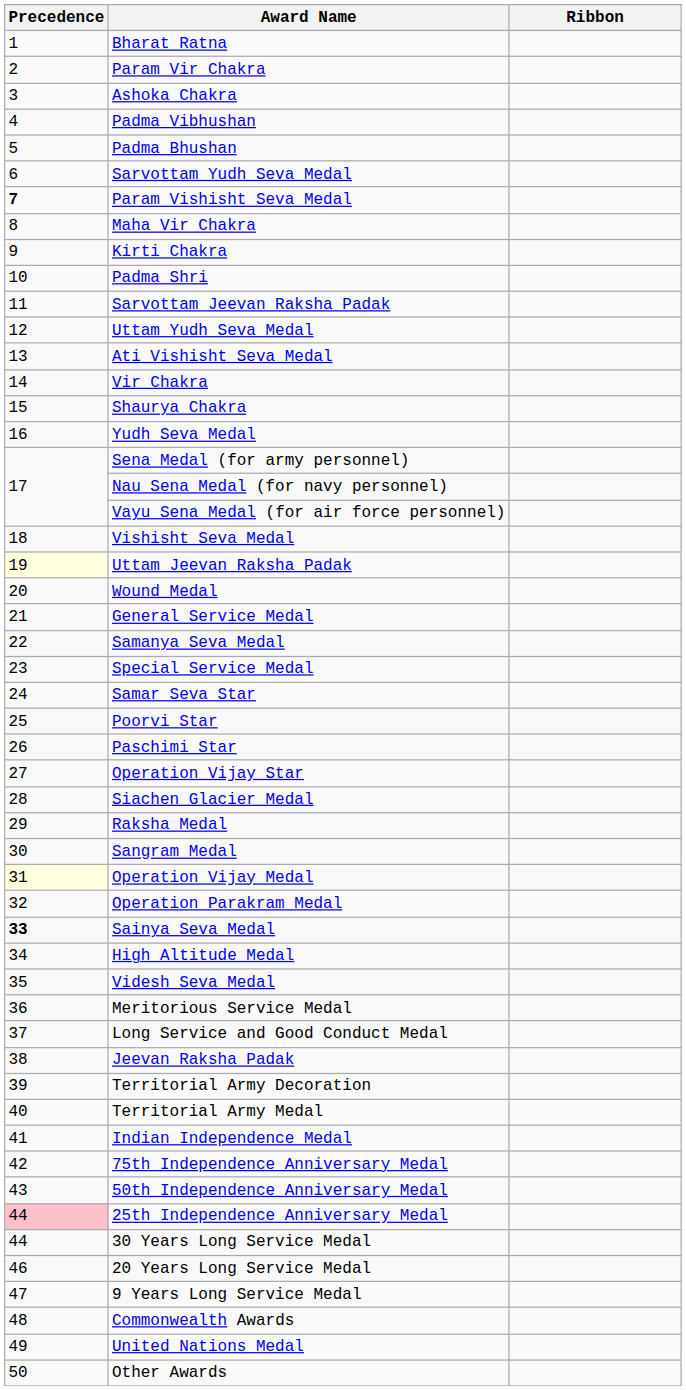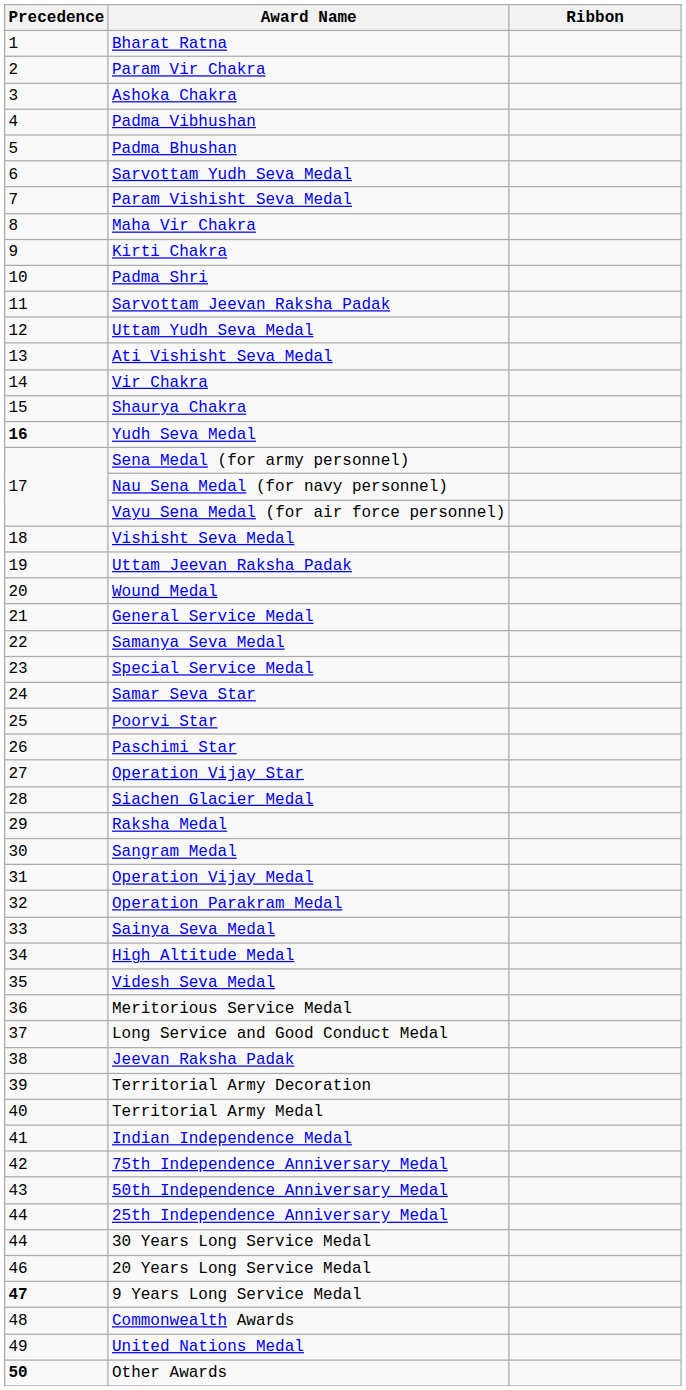(13, 200) bold -> (13, 200) normal
(18, 435) normal -> (18, 435) bold
(18, 565) lightyellow background -> (18, 565) no background
(18, 878) lightyellow background -> (18, 878) no background
(18, 930) bold -> (18, 930) normal
(18, 1216) pink background -> (18, 1216) no background
(18, 1295) normal -> (18, 1295) bold
(18, 1373) normal -> (18, 1373) bold
